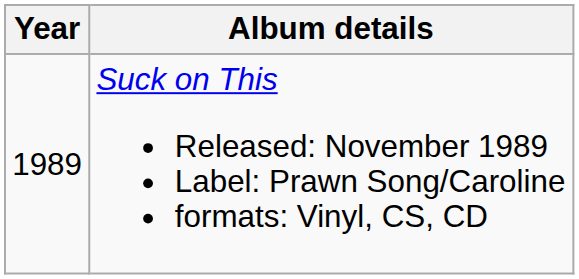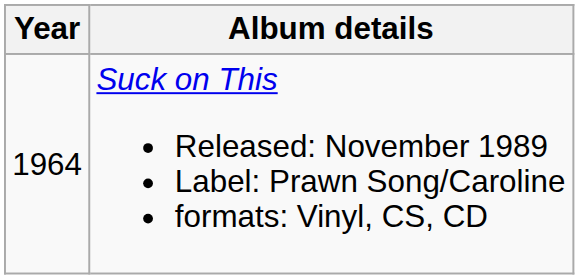(47, 163) 1989 -> (47, 163) 1964
